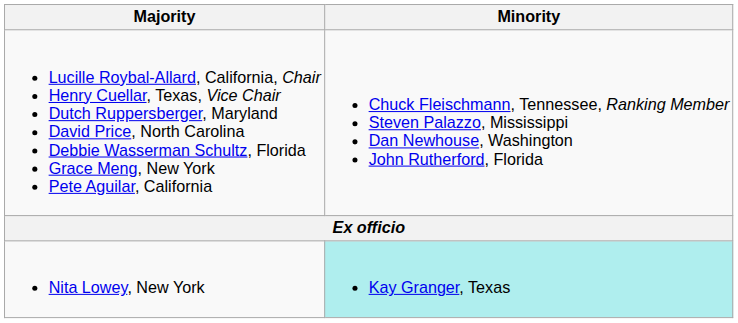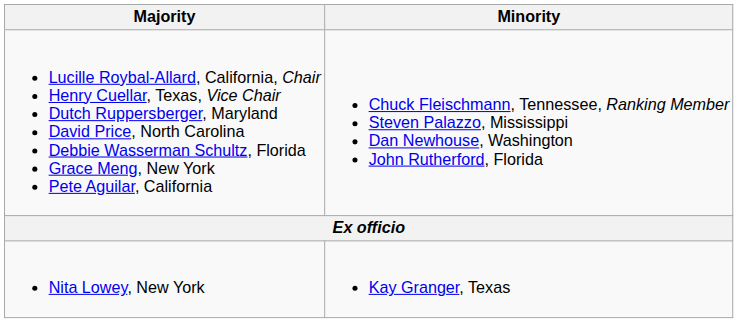(529, 288) paleturquoise background -> (529, 288) no background
